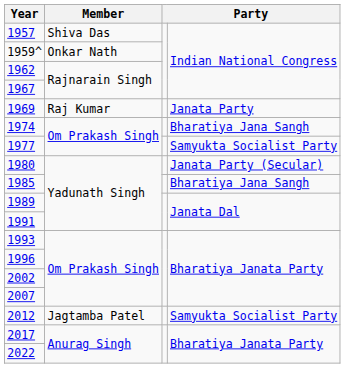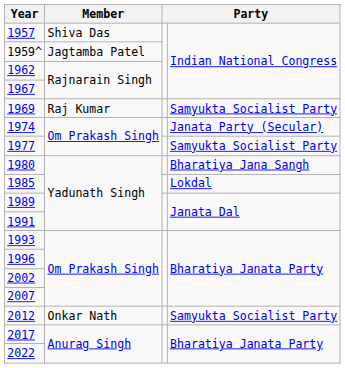(82, 52) Onkar Nath -> (96, 52) Jagtamba Patel
(212, 108) Janata Party -> (254, 108) Samyukta Socialist Party
(240, 127) Bharatiya Jana Sangh -> (247, 127) Janata Party (Secular)
(247, 165) Janata Party (Secular) -> (240, 165) Bharatiya Jana Sangh
(240, 184) Bharatiya Jana Sangh -> (191, 184) Lokdal
(96, 316) Jagtamba Patel -> (82, 316) Onkar Nath
